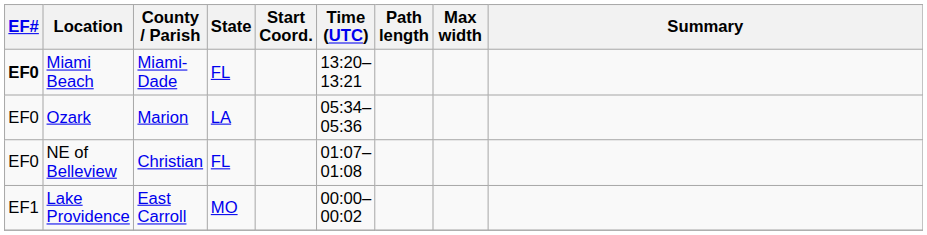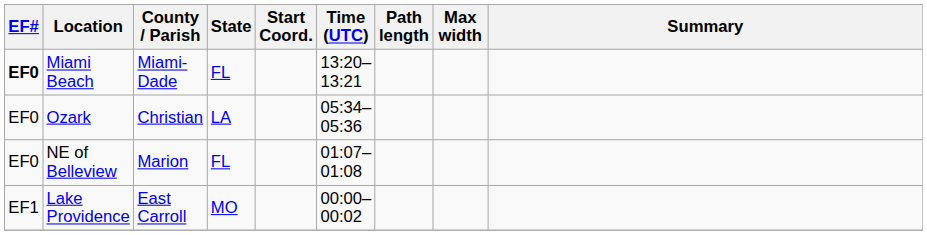(163, 117) Marion -> (170, 117) Christian
(170, 162) Christian -> (163, 162) Marion
